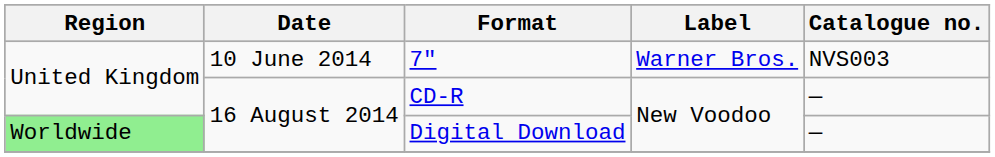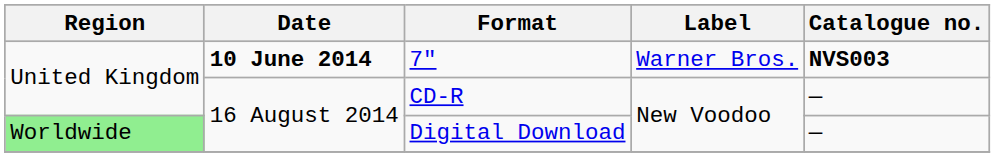(291, 60) normal -> (291, 60) bold
(849, 60) normal -> (849, 60) bold
